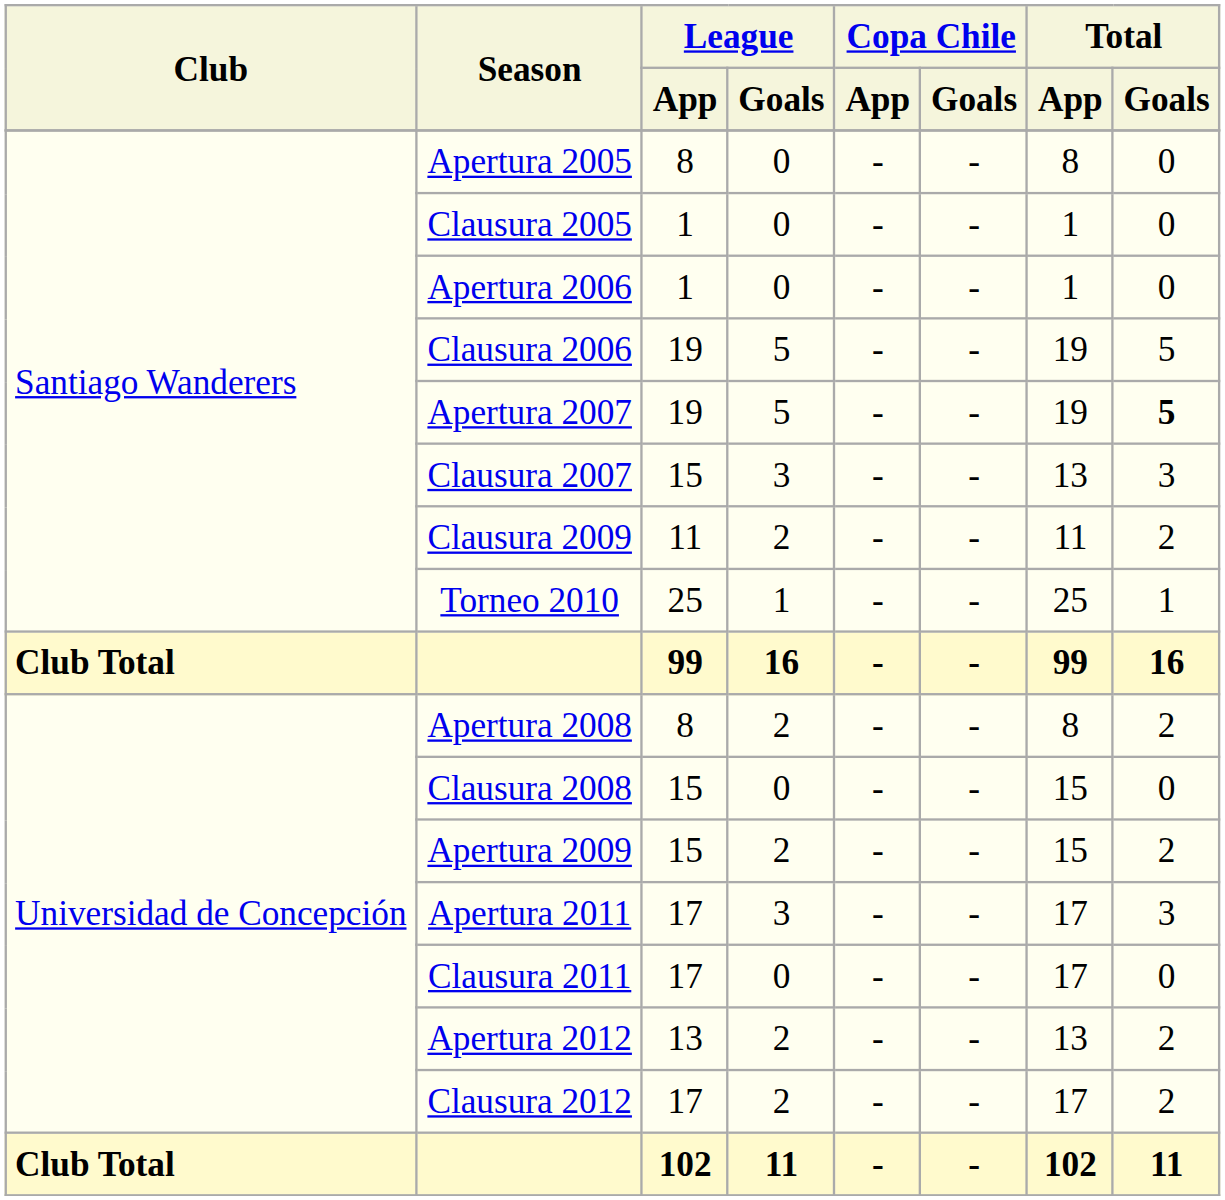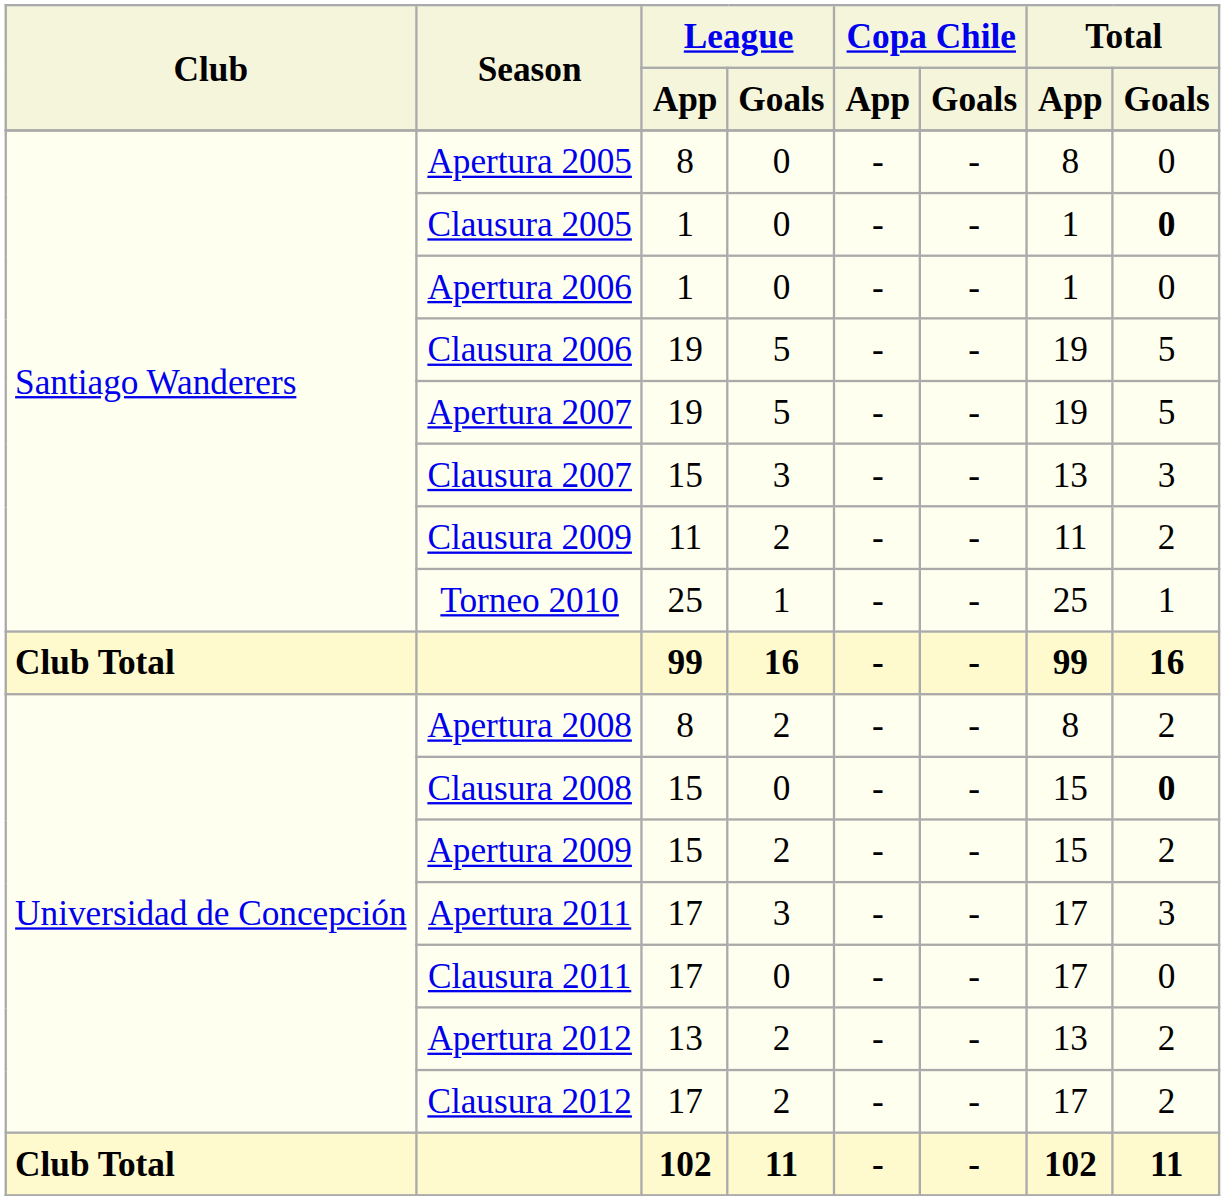(1167, 223) normal -> (1167, 223) bold
(1167, 411) bold -> (1167, 411) normal
(1167, 787) normal -> (1167, 787) bold
